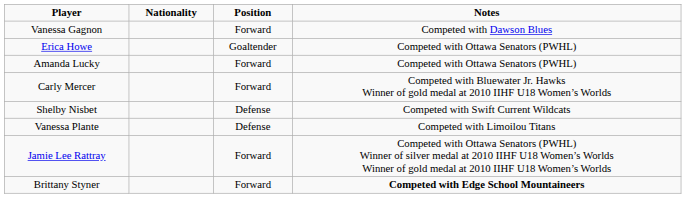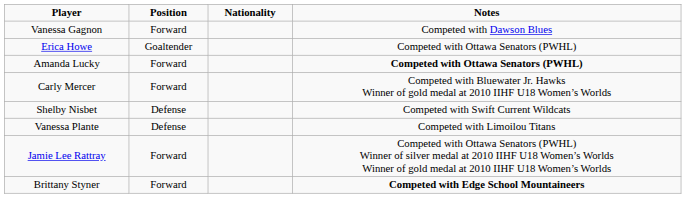columns swapped: (253, 13) <-> (171, 13)
(487, 64) normal -> (487, 64) bold
